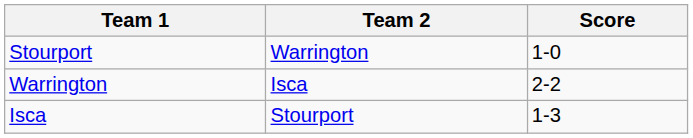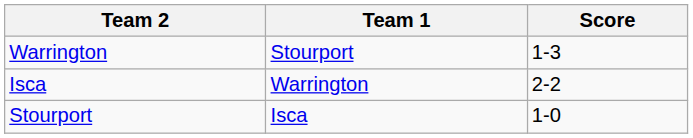columns swapped: (135, 20) <-> (397, 20)
(546, 52) 1-0 -> (546, 52) 1-3
(546, 116) 1-3 -> (546, 116) 1-0
